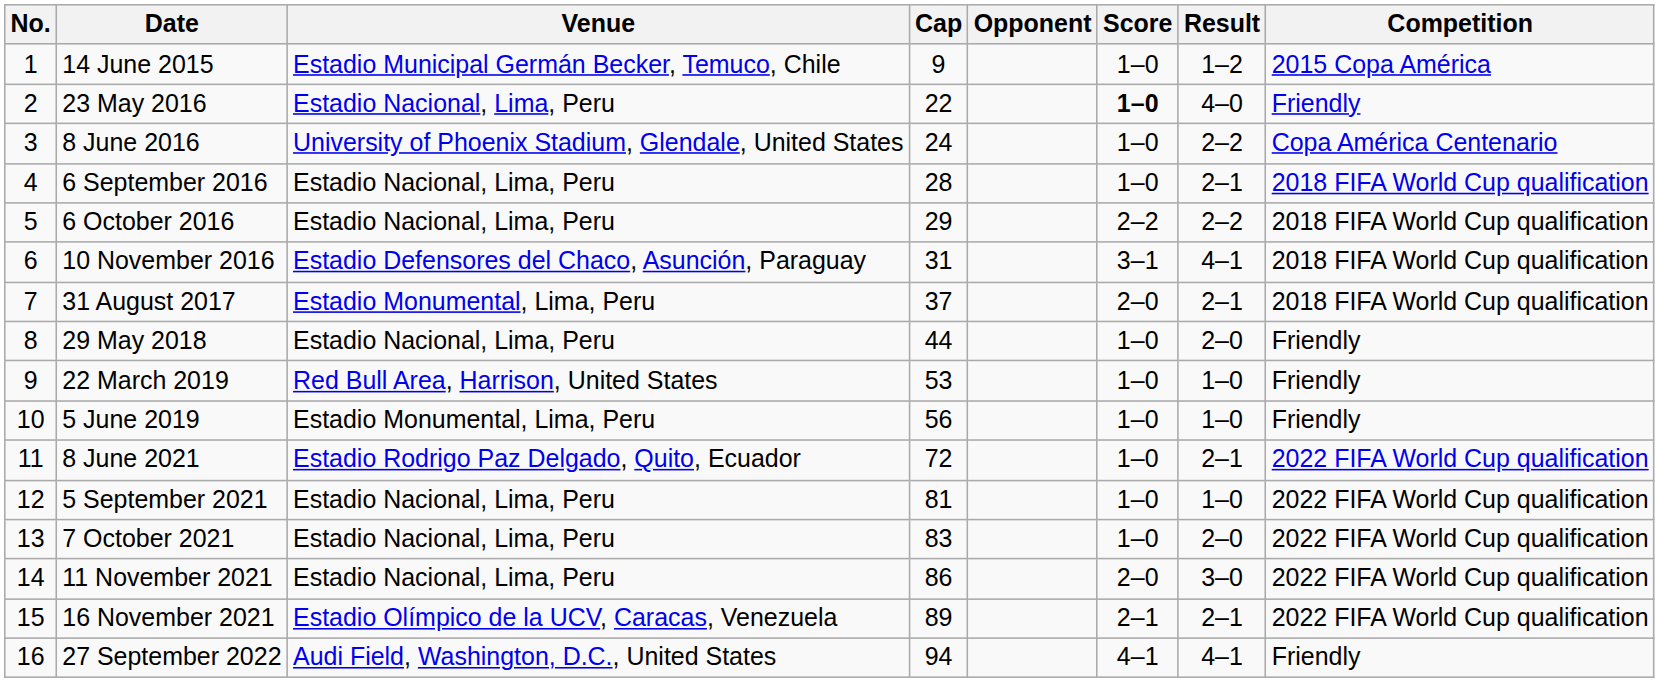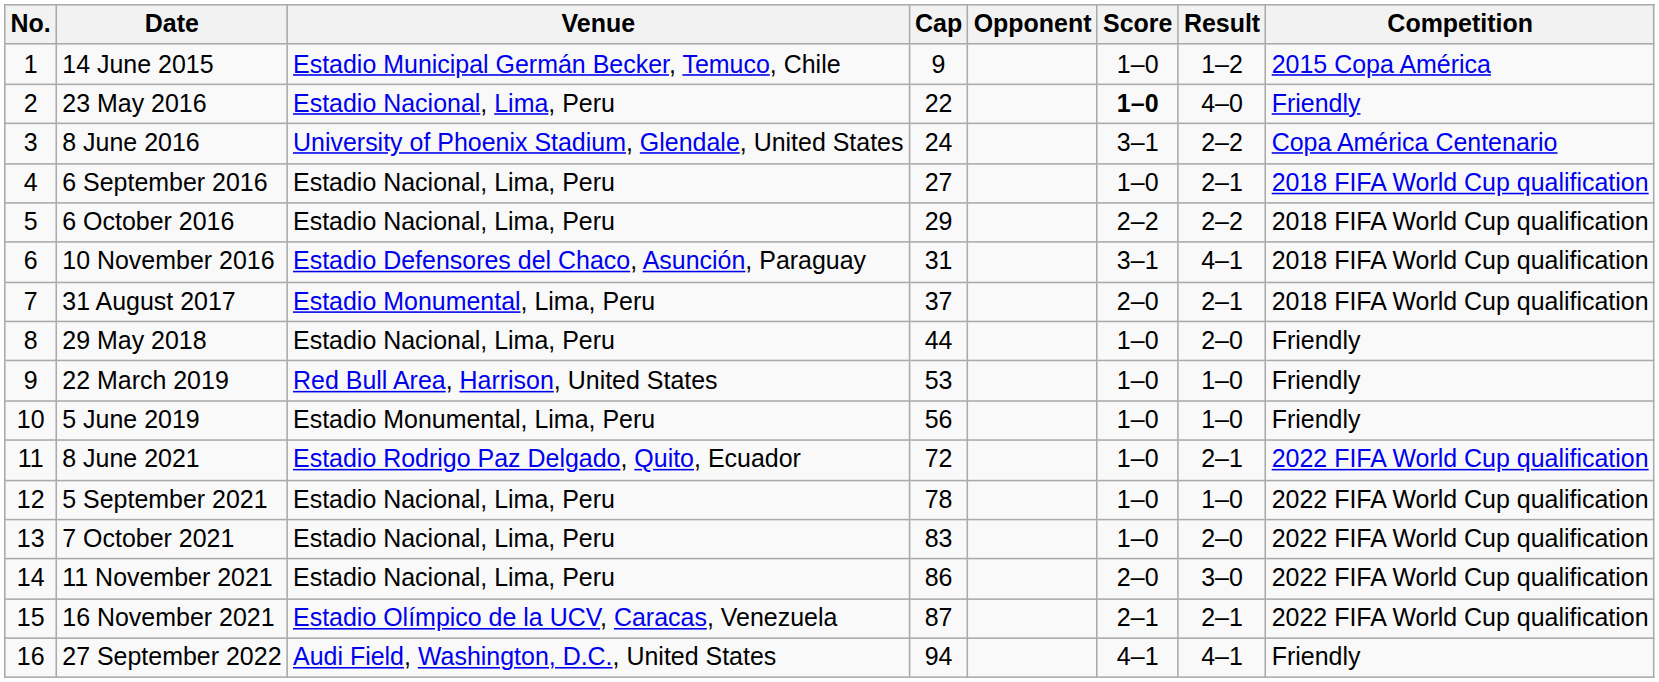(1138, 143) 1–0 -> (1138, 143) 3–1
(939, 182) 28 -> (939, 182) 27
(939, 499) 81 -> (939, 499) 78
(939, 618) 89 -> (939, 618) 87
